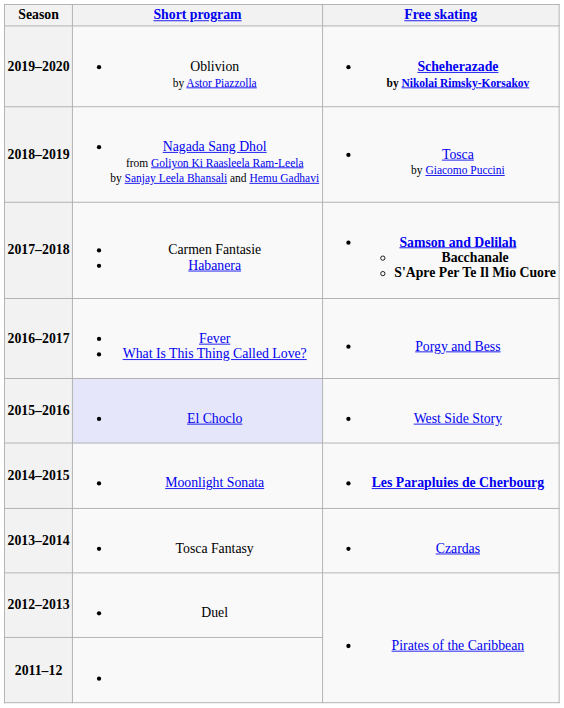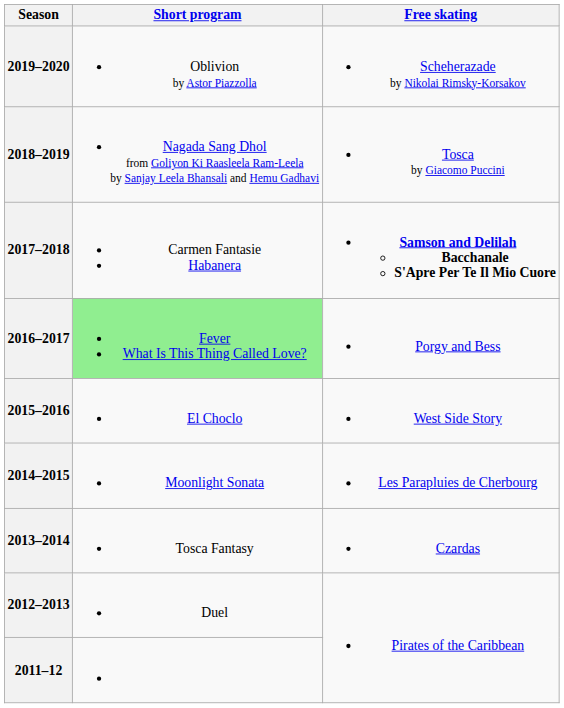(441, 74) bold -> (441, 74) normal
(197, 346) no background -> (197, 346) lightgreen background
(197, 419) lavender background -> (197, 419) no background
(441, 483) bold -> (441, 483) normal
